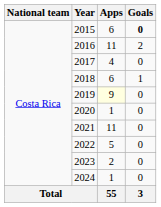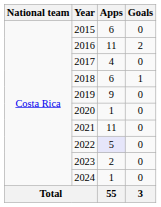(140, 29) bold -> (140, 29) normal
(111, 95) lightyellow background -> (111, 95) no background
(111, 144) no background -> (111, 144) lavender background
